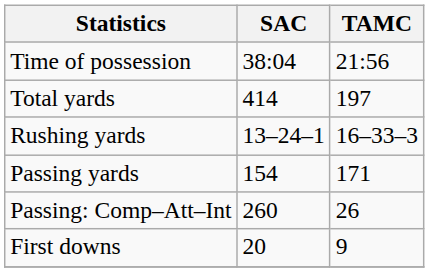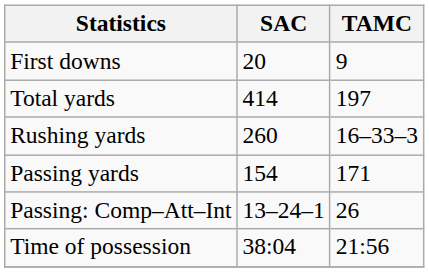rows swapped: (65, 247) <-> (101, 60)
(284, 135) 13–24–1 -> (260, 135) 260
(260, 210) 260 -> (284, 210) 13–24–1
